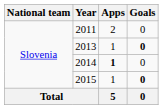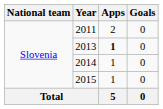(113, 46) normal -> (113, 46) bold
(143, 46) bold -> (143, 46) normal
(113, 63) bold -> (113, 63) normal
(143, 79) bold -> (143, 79) normal
